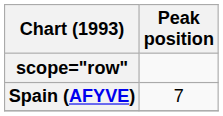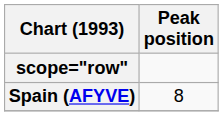(179, 96) 7 -> (179, 96) 8
